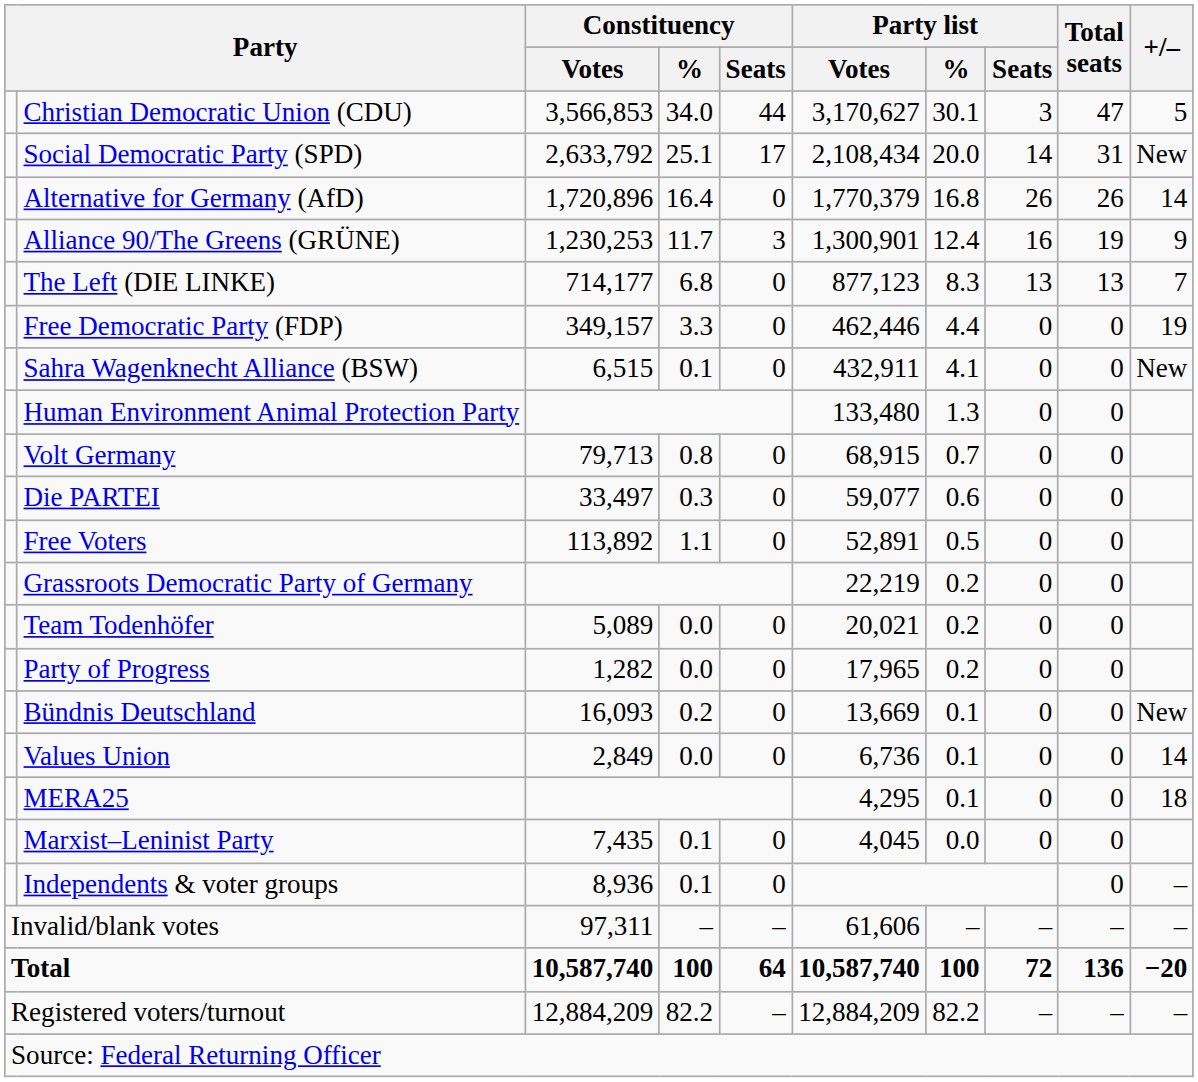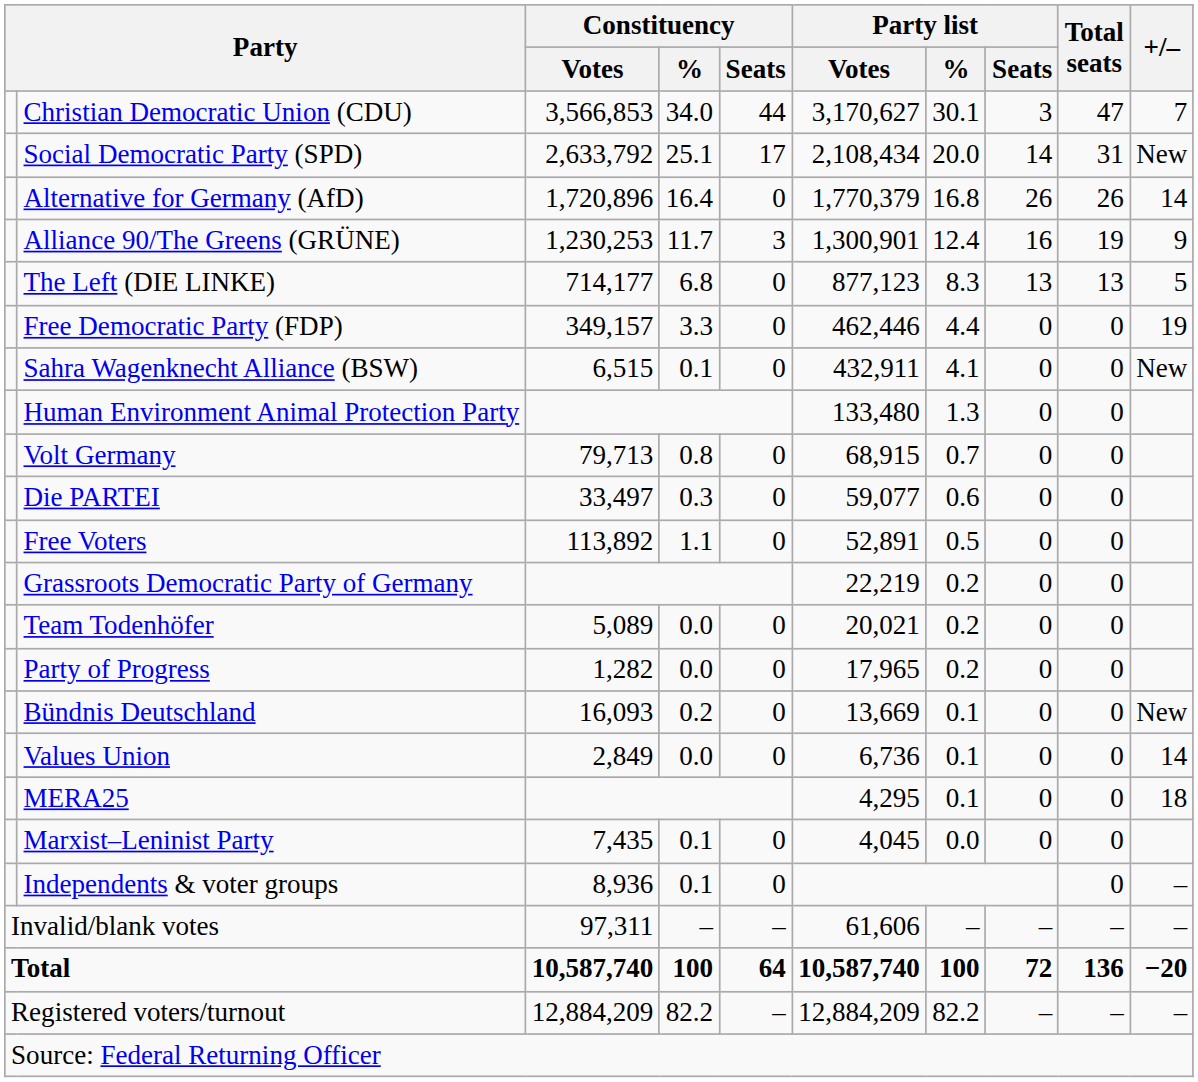(1181, 111) 5 -> (1181, 111) 7
(1181, 283) 7 -> (1181, 283) 5
